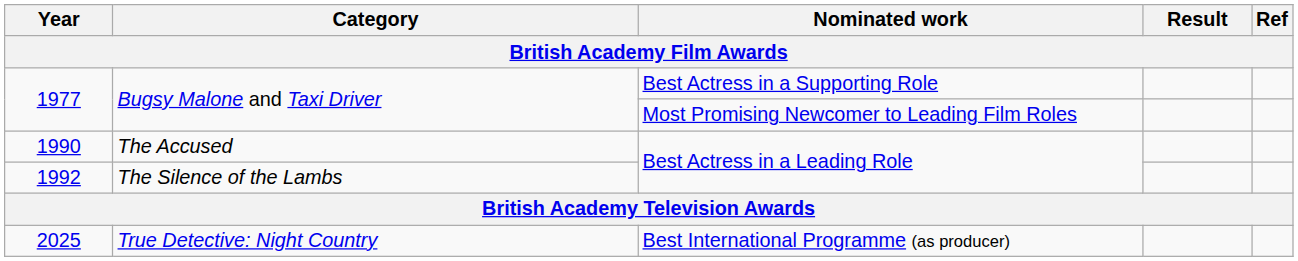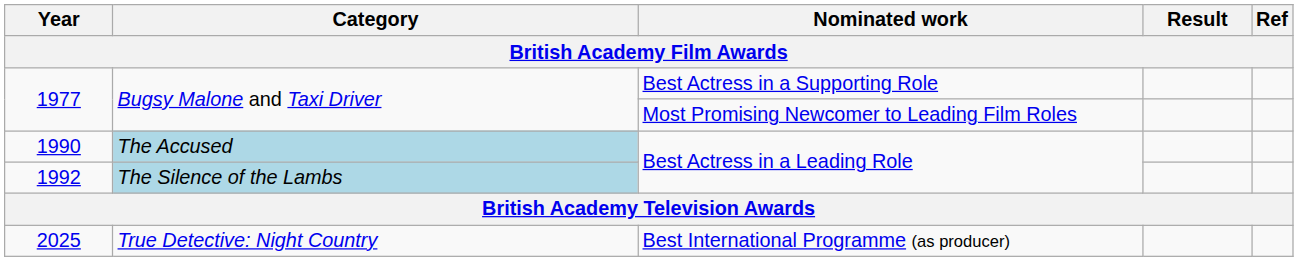(175, 146) no background -> (175, 146) lightblue background
(230, 177) no background -> (230, 177) lightblue background
